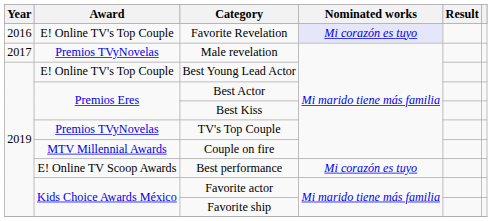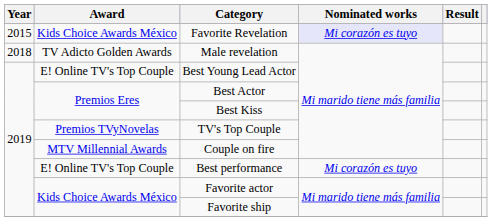(19, 33) 2016 -> (19, 33) 2015
(107, 33) E! Online TV's Top Couple -> (107, 33) Kids Choice Awards México
(19, 52) 2017 -> (19, 52) 2018
(107, 52) Premios TVyNovelas -> (107, 52) TV Adicto Golden Awards
(107, 168) E! Online TV Scoop Awards -> (107, 168) E! Online TV's Top Couple
